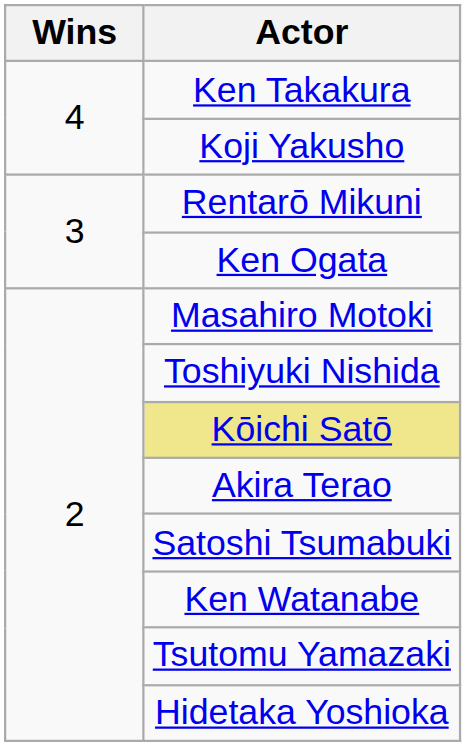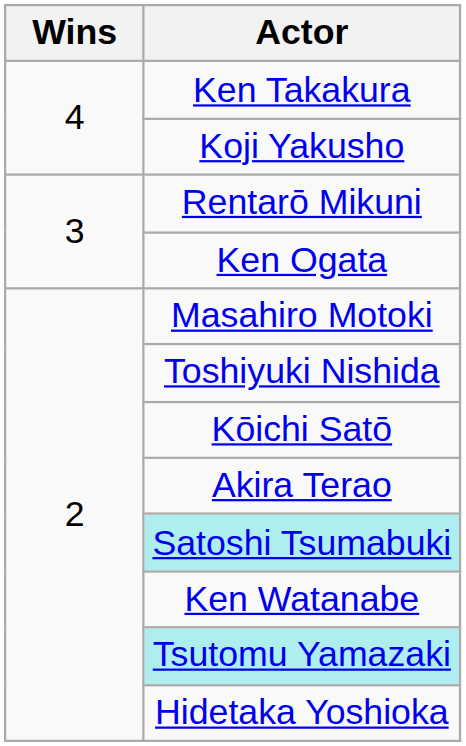(302, 428) khaki background -> (302, 428) no background
(302, 542) no background -> (302, 542) paleturquoise background
(302, 655) no background -> (302, 655) paleturquoise background
